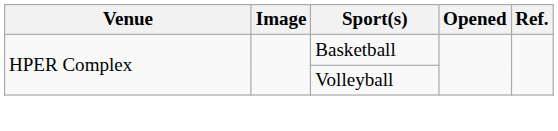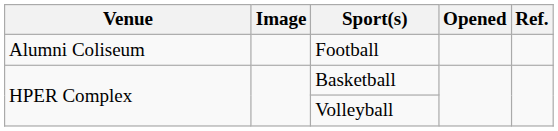+ row: (347, 49)
